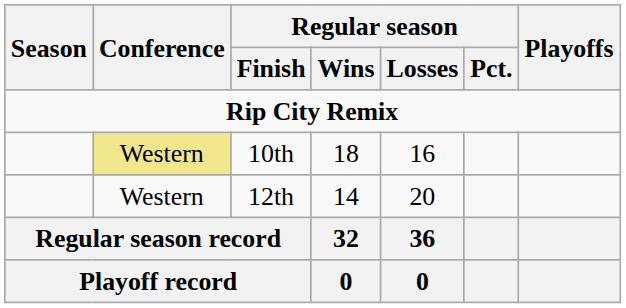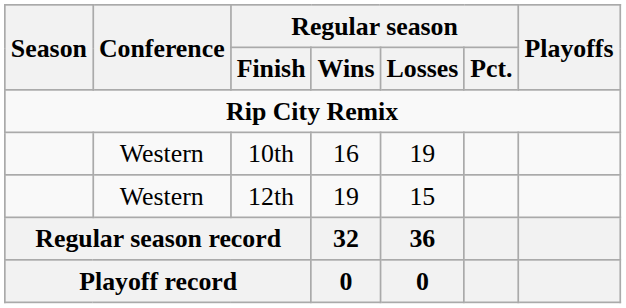(162, 153) khaki background -> (162, 153) no background
(346, 153) 18 -> (346, 153) 16
(422, 153) 16 -> (422, 153) 19
(346, 196) 14 -> (346, 196) 19
(422, 196) 20 -> (422, 196) 15
